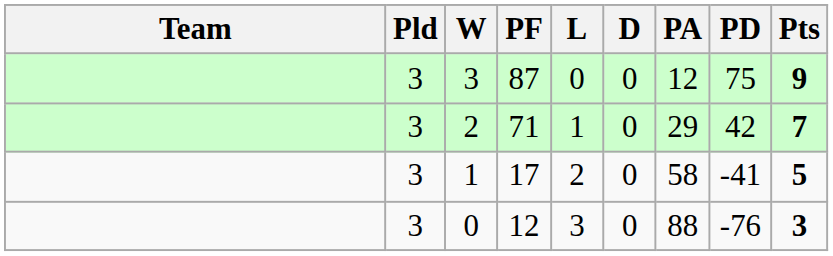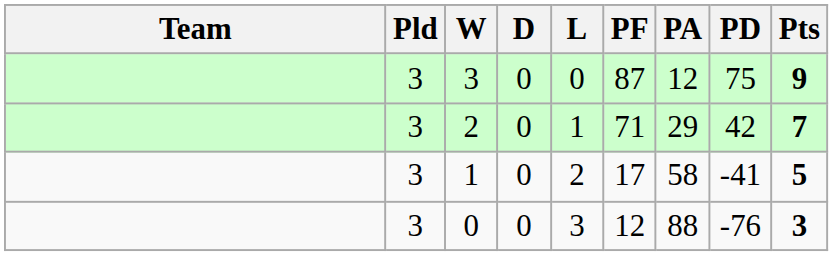columns swapped: (630, 28) <-> (524, 28)
